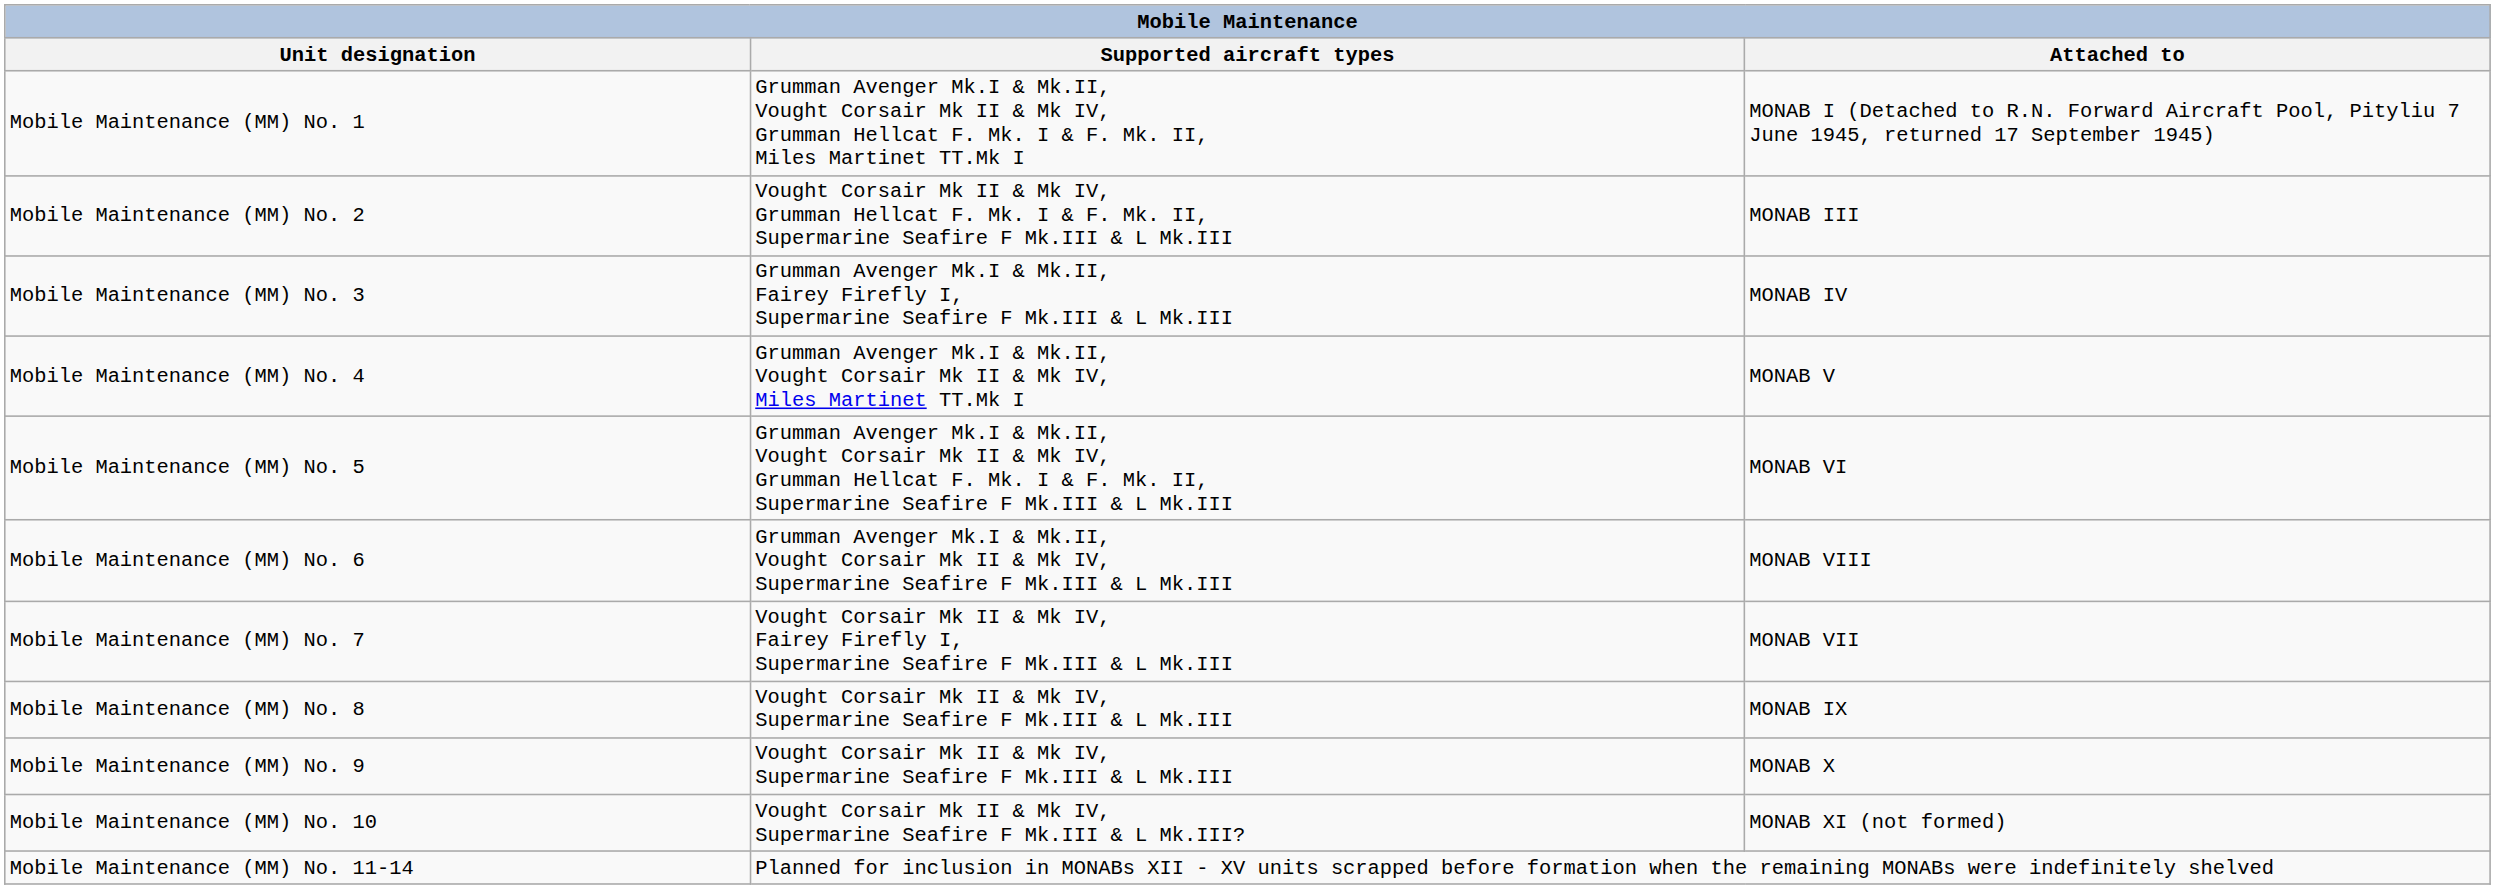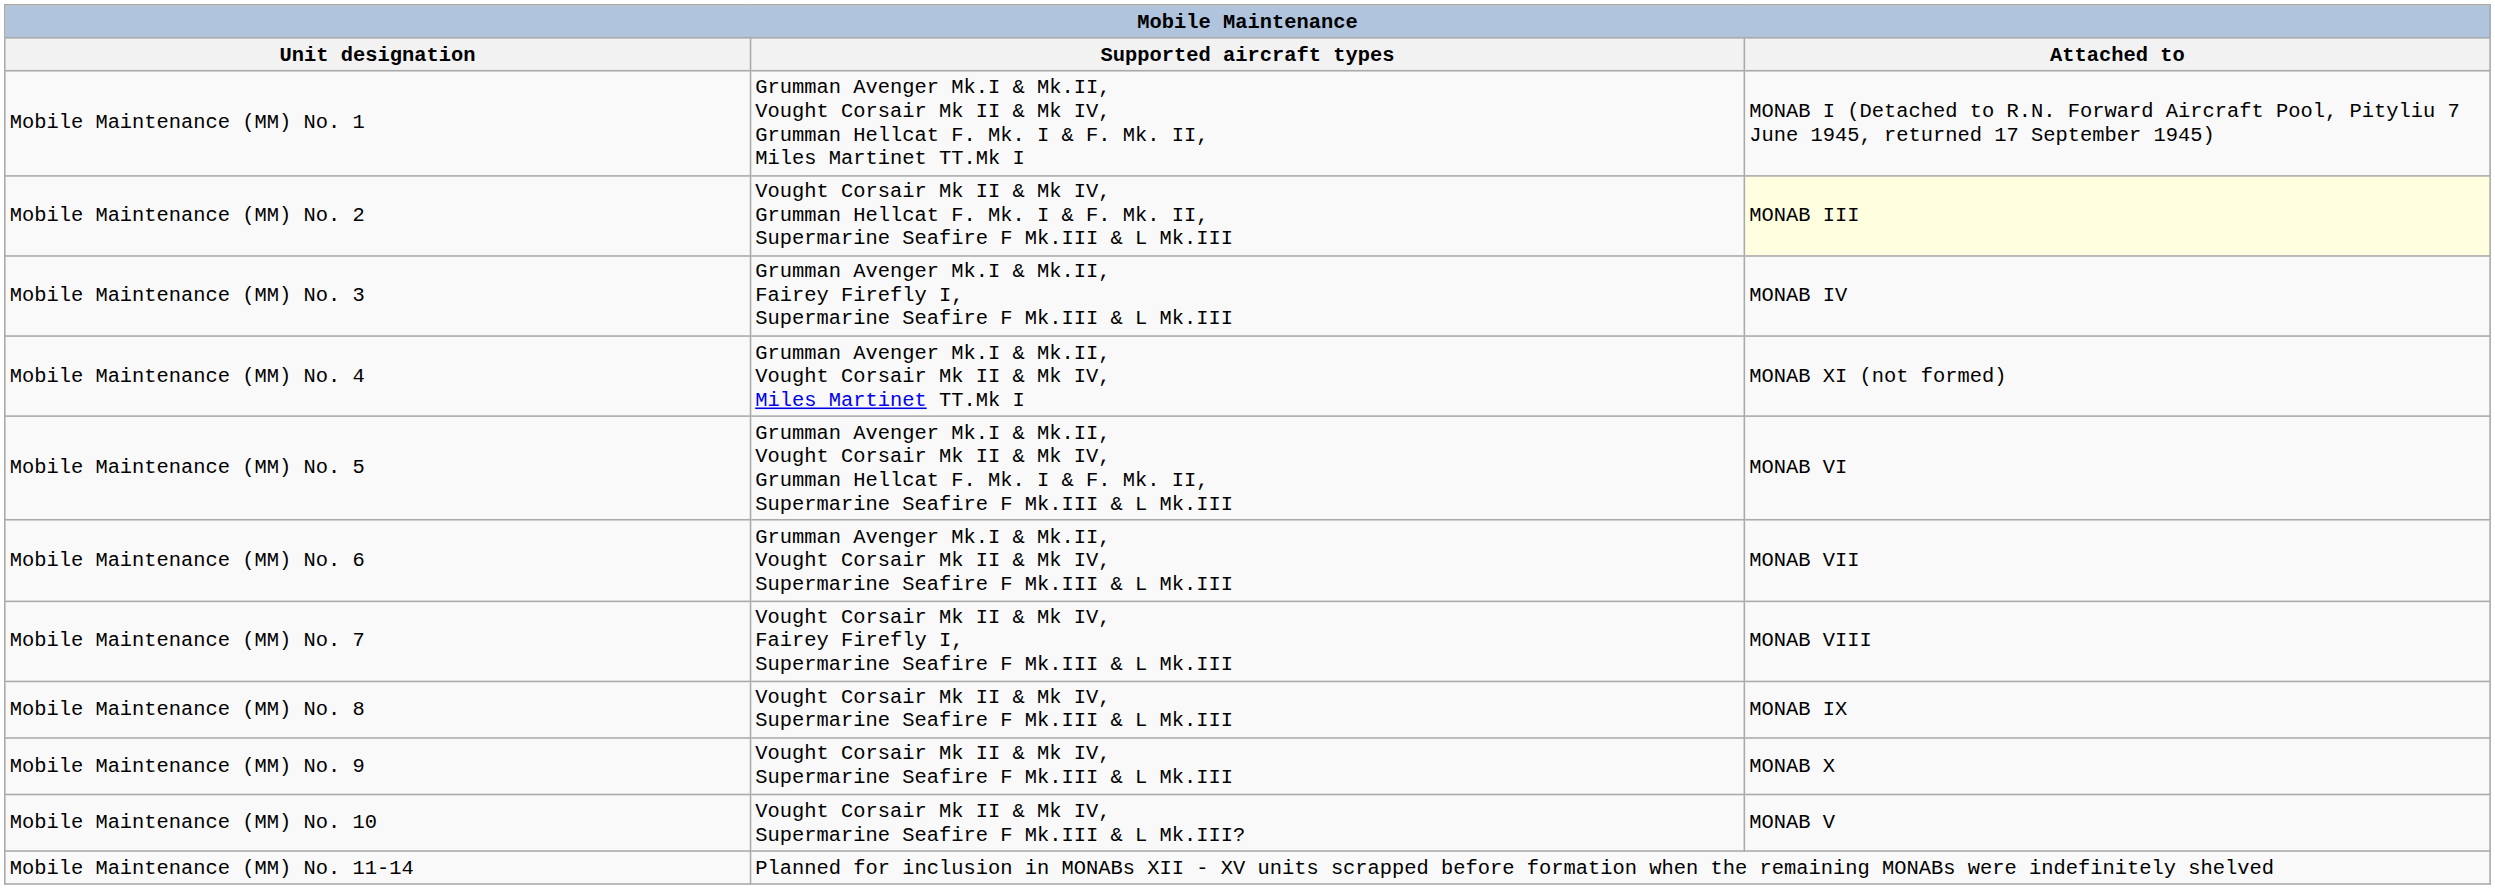(1804, 215) no background -> (1804, 215) lightyellow background
(1792, 376) MONAB V -> (1878, 376) MONAB XI (not formed)
(1811, 560) MONAB VIII -> (1804, 560) MONAB VII
(1804, 641) MONAB VII -> (1811, 641) MONAB VIII
(1878, 823) MONAB XI (not formed) -> (1792, 823) MONAB V
